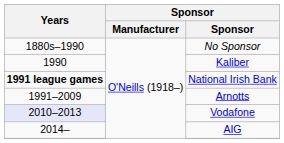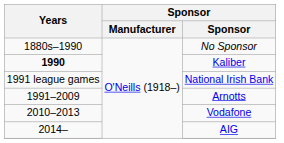(55, 63) normal -> (53, 63) bold
(55, 79) bold -> (53, 79) normal
(55, 113) lavender background -> (53, 113) no background
